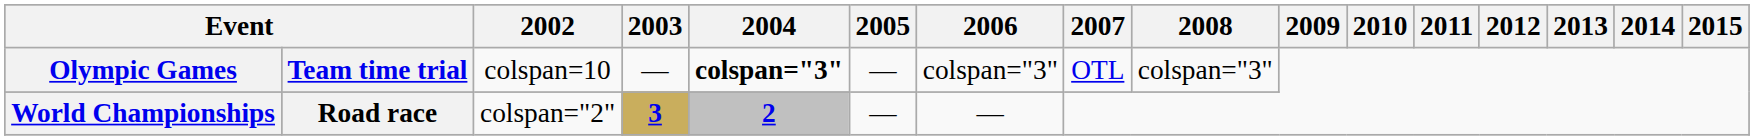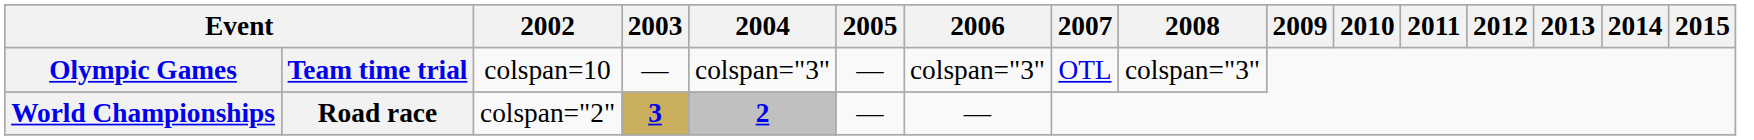(769, 69) bold -> (763, 69) normal
